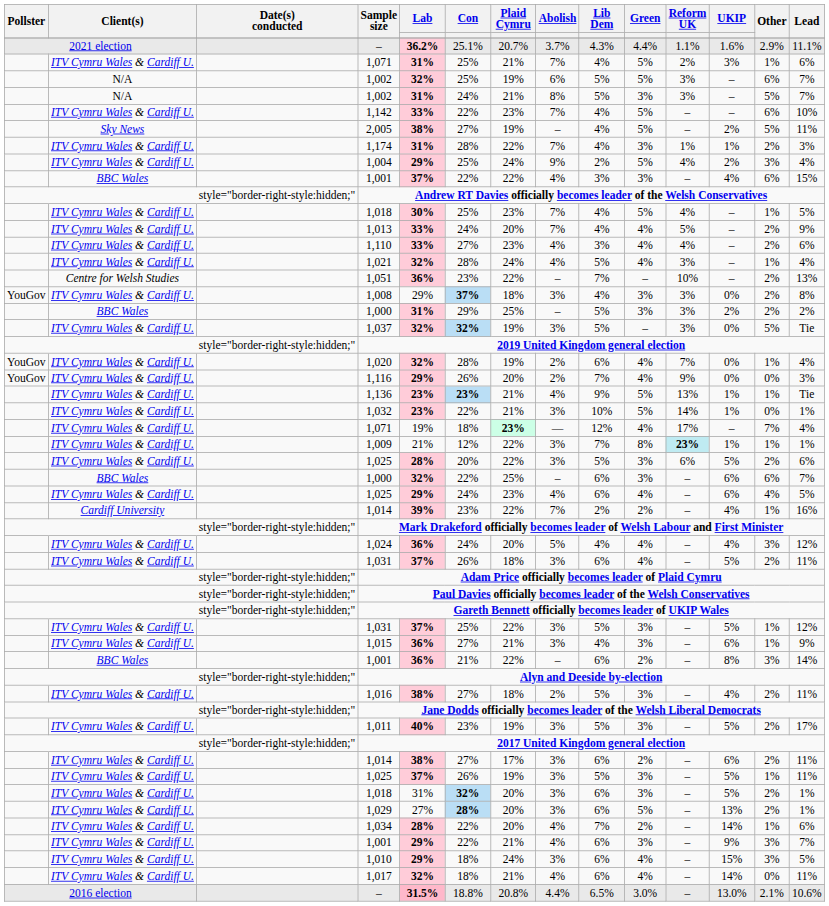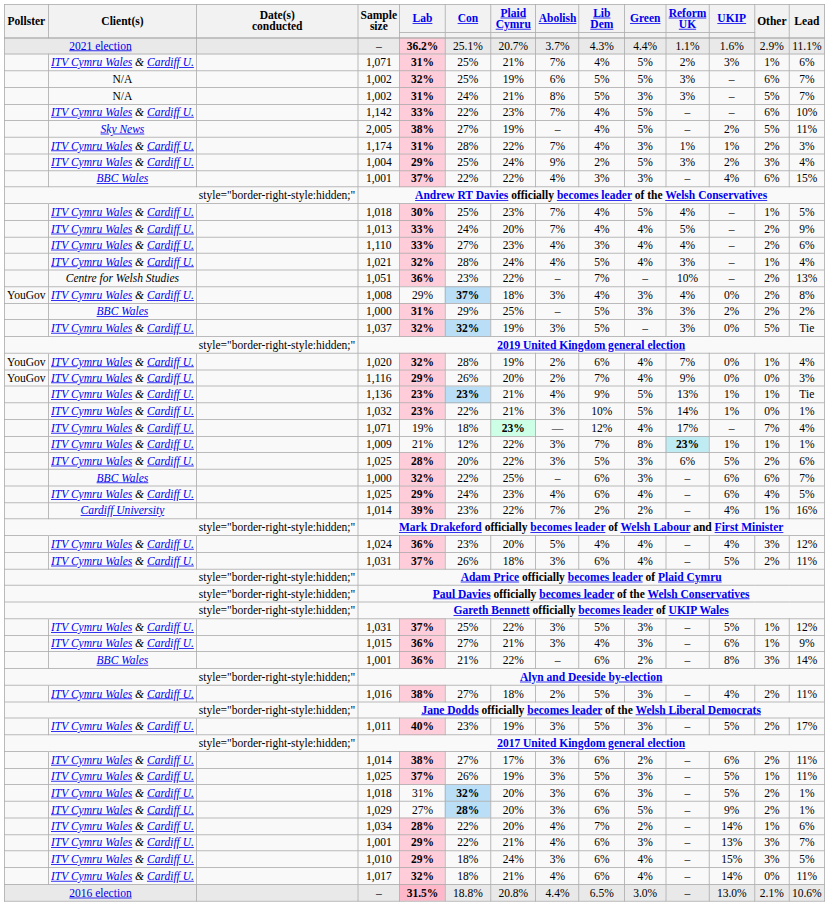(687, 162) 4% -> (687, 162) 3%
(687, 295) 3% -> (687, 295) 4%
(468, 544) 24% -> (468, 544) 23%
(732, 810) 13% -> (732, 810) 9%
(732, 843) 9% -> (732, 843) 13%
